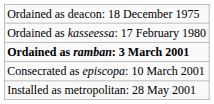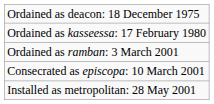(98, 52) bold -> (93, 52) normal
